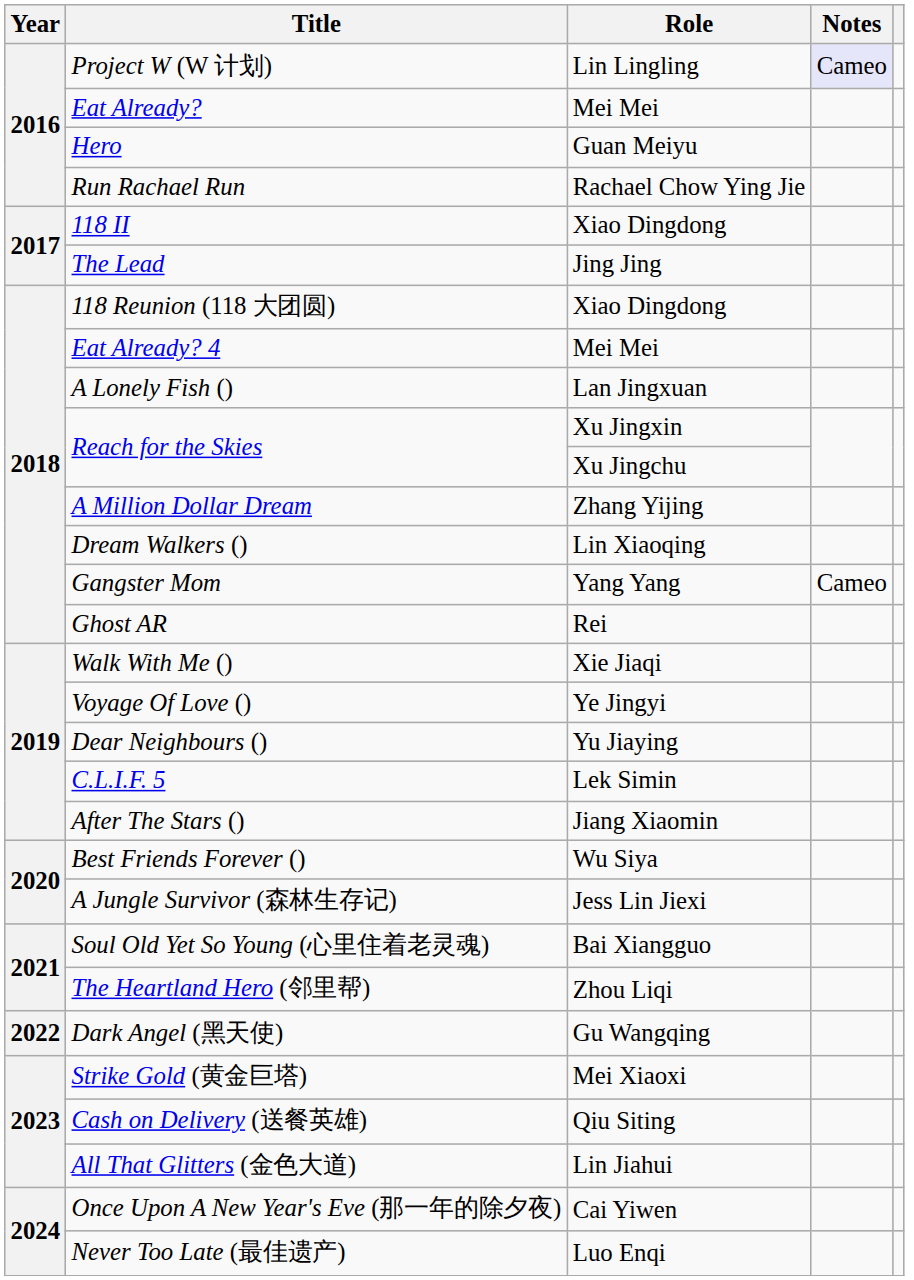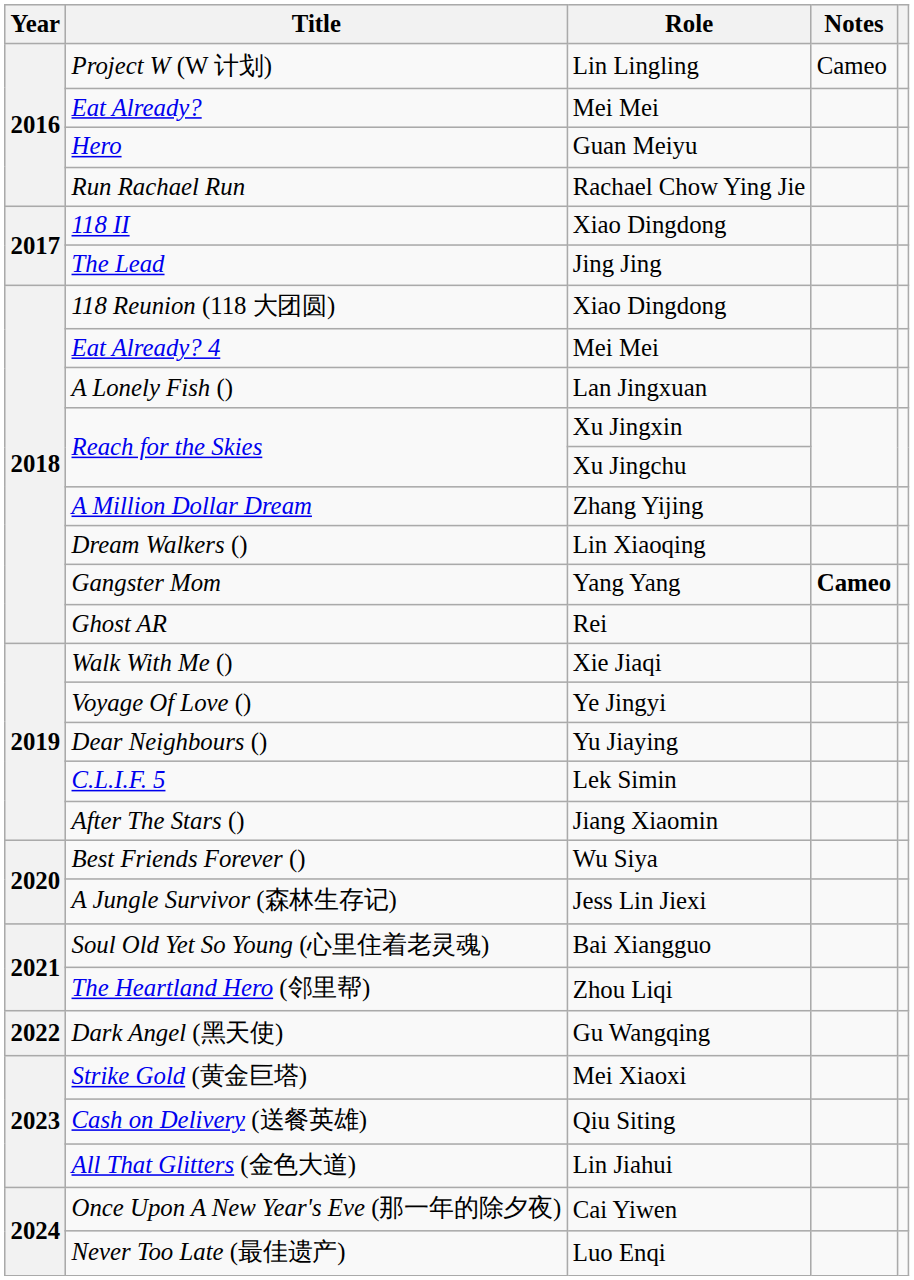(852, 65) lavender background -> (852, 65) no background
(852, 584) normal -> (854, 584) bold
